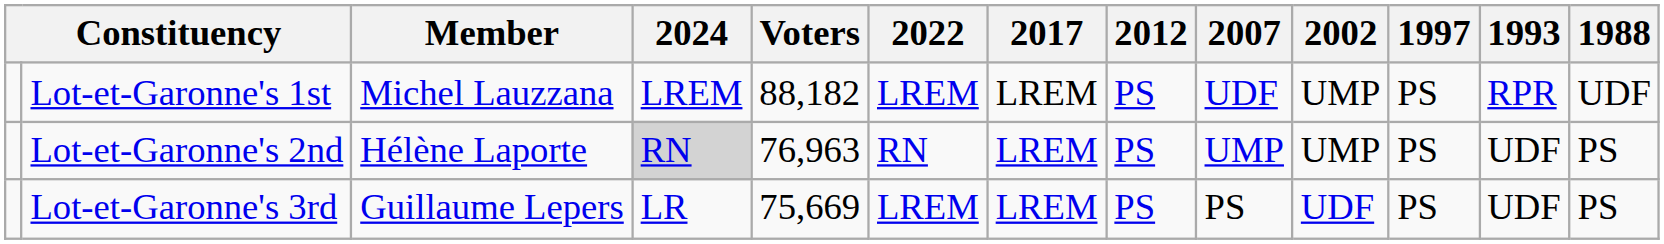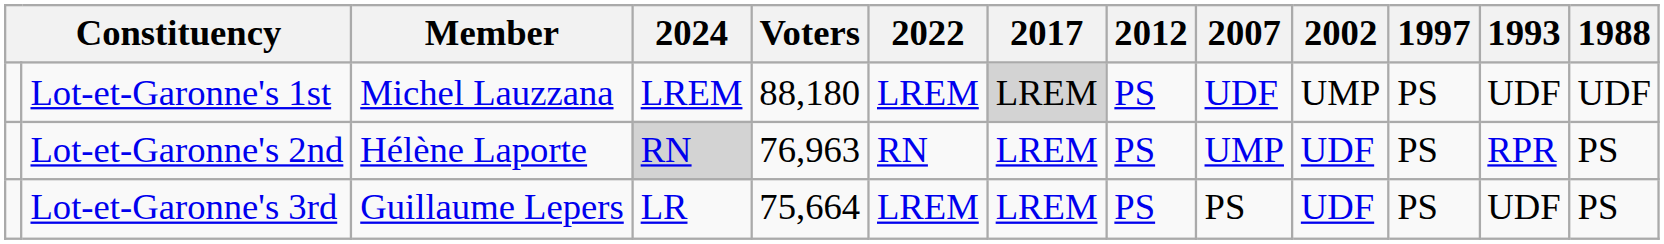(810, 91) 88,182 -> (810, 91) 88,180
(1047, 91) no background -> (1047, 91) lightgrey background
(1522, 91) RPR -> (1524, 91) UDF
(1341, 149) UMP -> (1338, 149) UDF
(1524, 149) UDF -> (1522, 149) RPR
(810, 207) 75,669 -> (810, 207) 75,664
